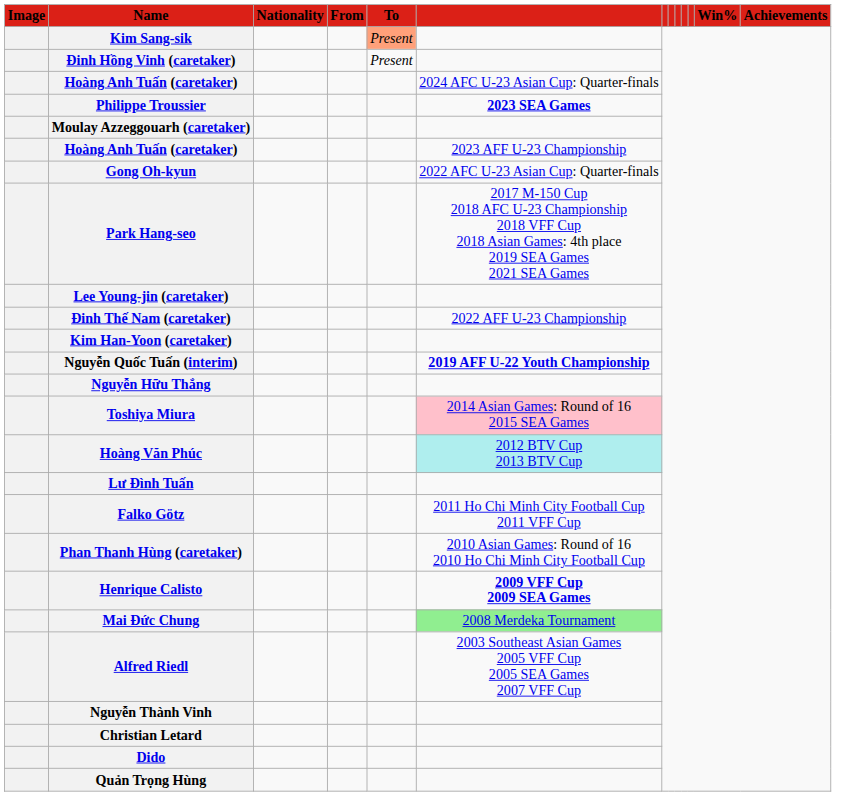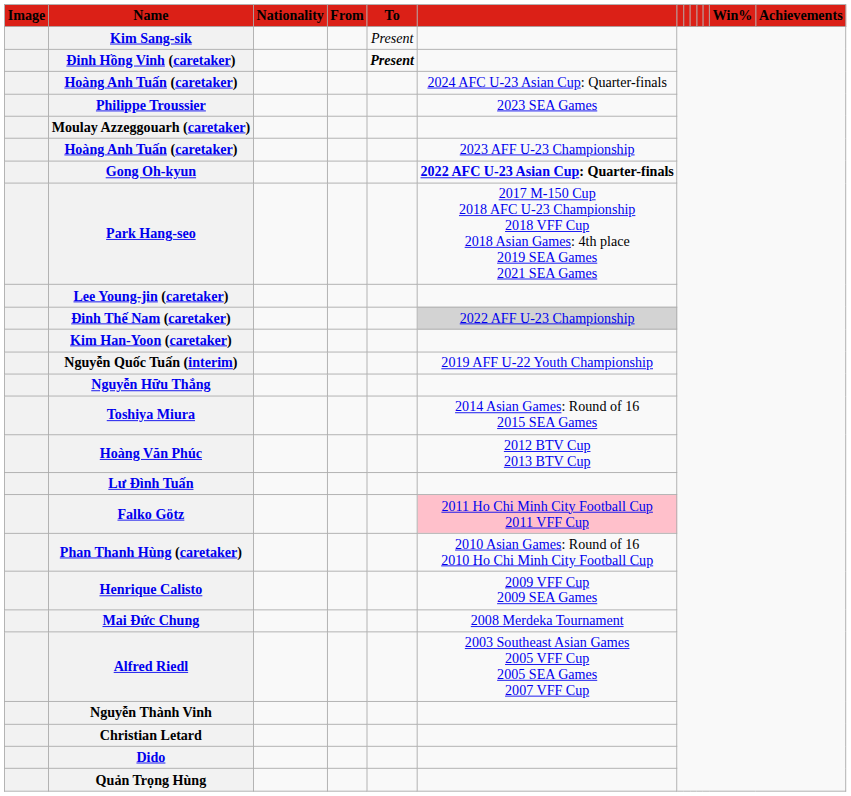(391, 37) lightsalmon background -> (392, 37) no background
(391, 60) normal -> (392, 60) bold
(539, 104) bold -> (547, 104) normal
(539, 171) normal -> (547, 171) bold
(539, 318) no background -> (547, 318) lightgrey background
(539, 362) bold -> (547, 362) normal
(539, 415) pink background -> (547, 415) no background
(539, 453) paleturquoise background -> (547, 453) no background
(539, 514) no background -> (547, 514) pink background
(539, 590) bold -> (547, 590) normal
(539, 620) lightgreen background -> (547, 620) no background
